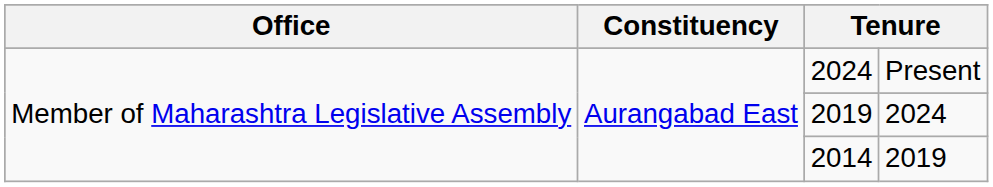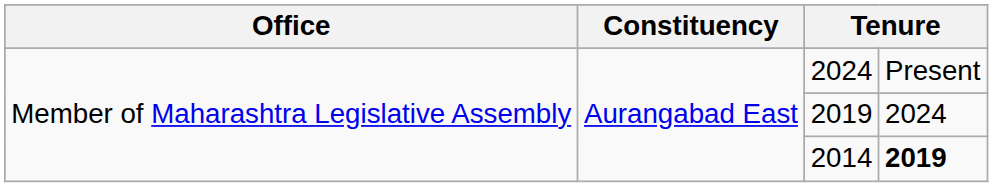(916, 158) normal -> (916, 158) bold
